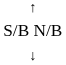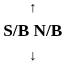(33, 30) normal -> (33, 30) bold
